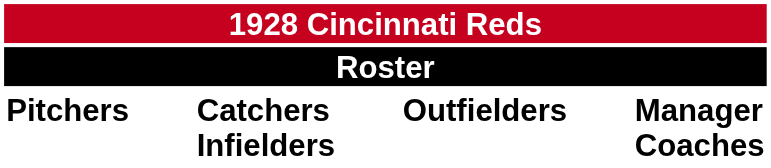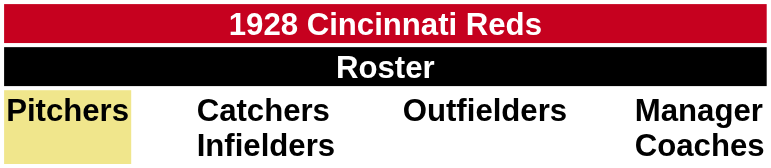(68, 110) no background -> (68, 110) khaki background
